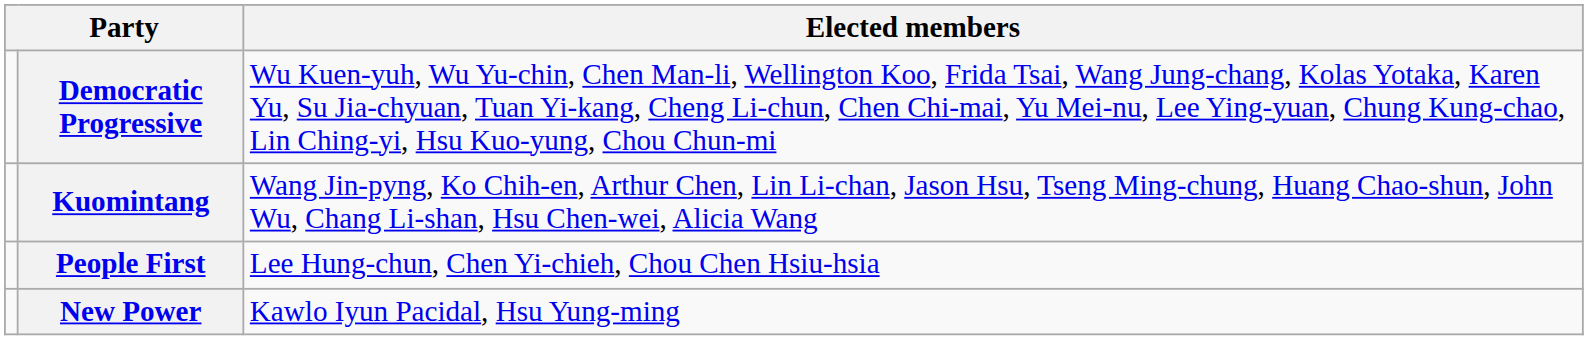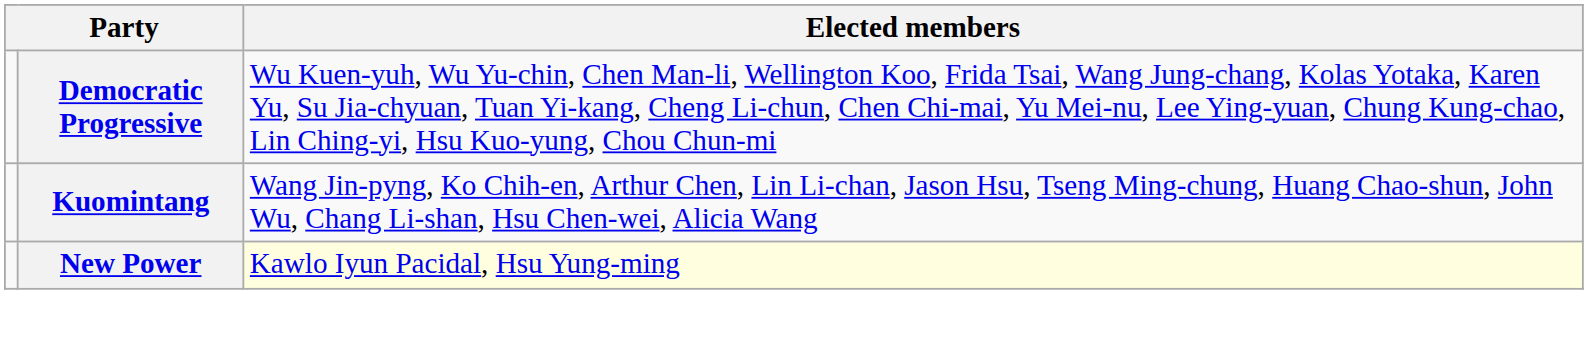- row: (131, 264)
(465, 310) no background -> (465, 264) lightyellow background
